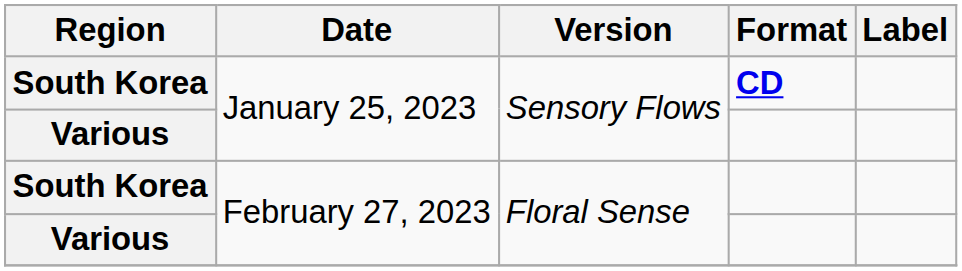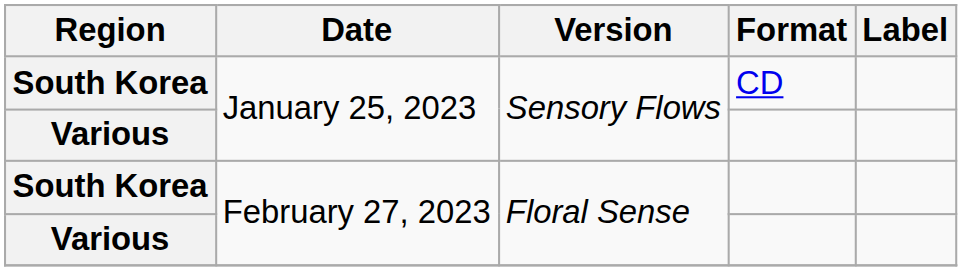(760, 82) bold -> (760, 82) normal
